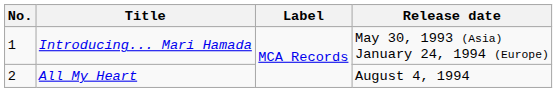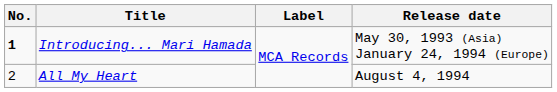(12, 46) normal -> (12, 46) bold
